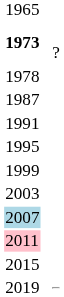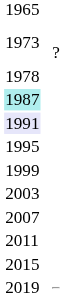(22, 42) bold -> (22, 42) normal
(22, 99) no background -> (22, 99) paleturquoise background
(22, 123) no background -> (22, 123) lavender background
(22, 217) lightblue background -> (22, 217) no background
(22, 240) pink background -> (22, 240) no background
